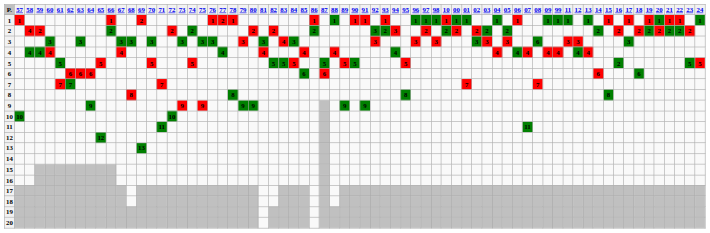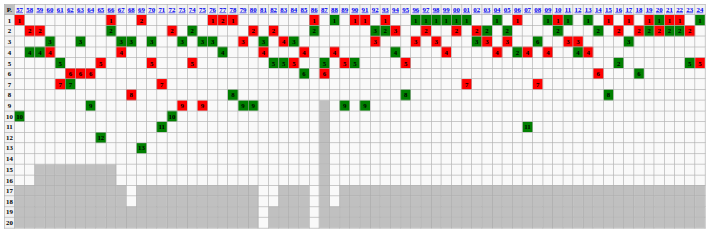columns swapped: (558, 10) <-> (446, 10)
(30, 31) 4 -> (30, 31) 2
(517, 52) 4 -> (517, 52) 2
